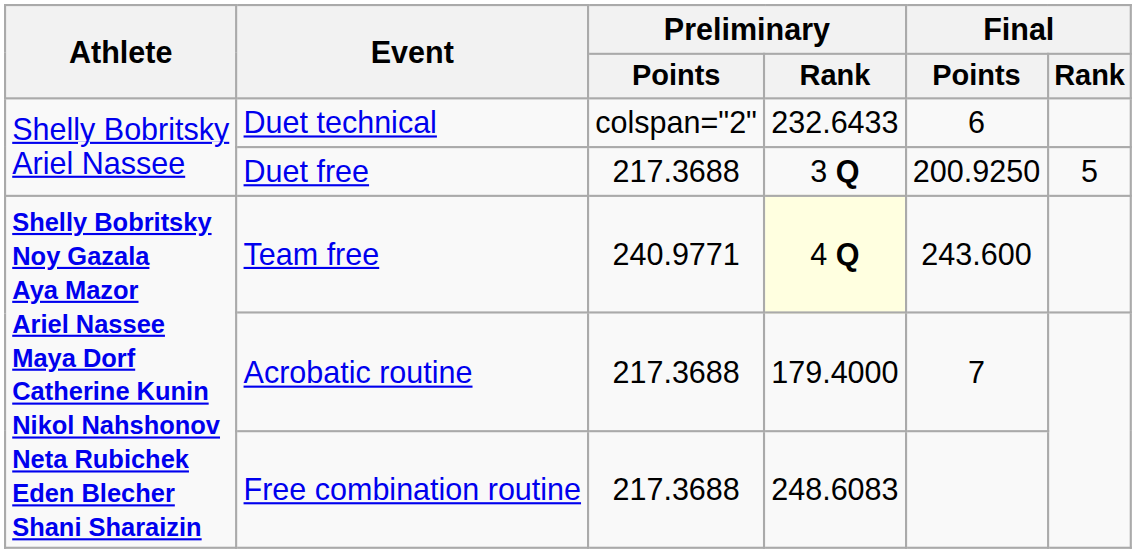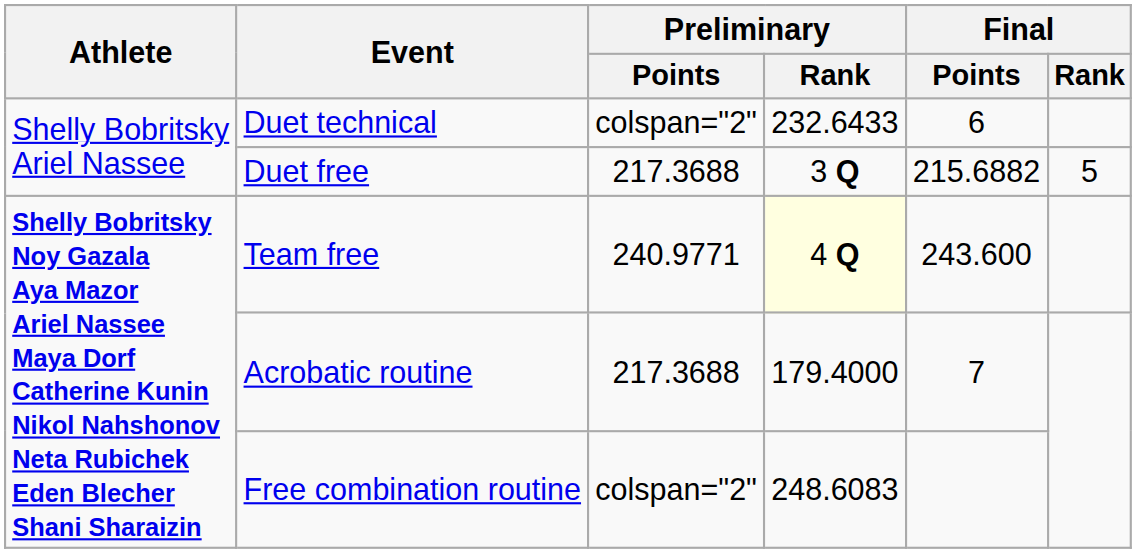(976, 172) 200.9250 -> (976, 172) 215.6882
(676, 490) 217.3688 -> (676, 490) colspan="2"
